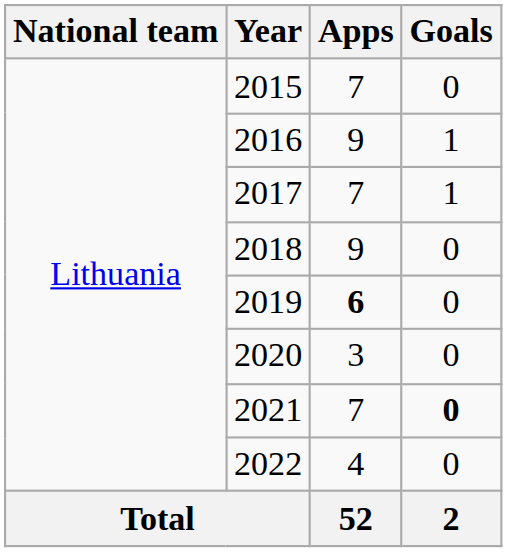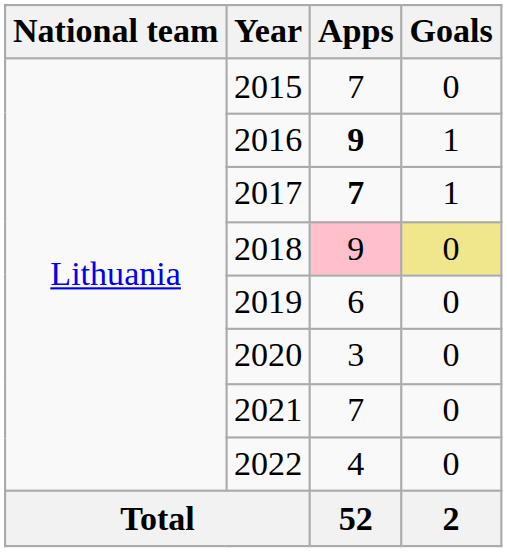(356, 139) normal -> (356, 139) bold
(356, 193) normal -> (356, 193) bold
(356, 247) no background -> (356, 247) pink background
(451, 247) no background -> (451, 247) khaki background
(356, 301) bold -> (356, 301) normal
(451, 409) bold -> (451, 409) normal
